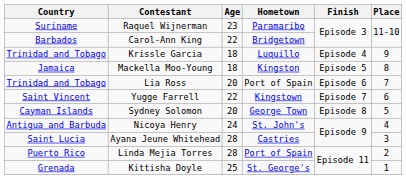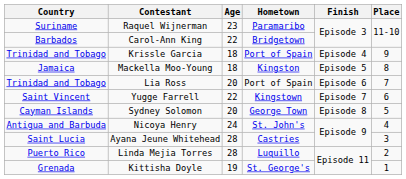(278, 54) Luquillo -> (278, 54) Port of Spain
(278, 153) Port of Spain -> (278, 153) Luquillo
(232, 168) 25 -> (232, 168) 19
